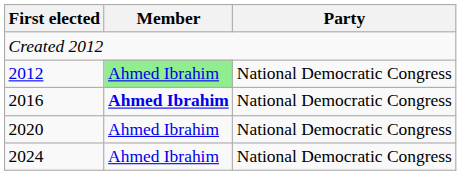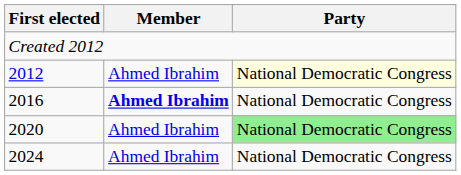(164, 73) lightgreen background -> (164, 73) no background
(344, 73) no background -> (344, 73) lightyellow background
(344, 128) no background -> (344, 128) lightgreen background
